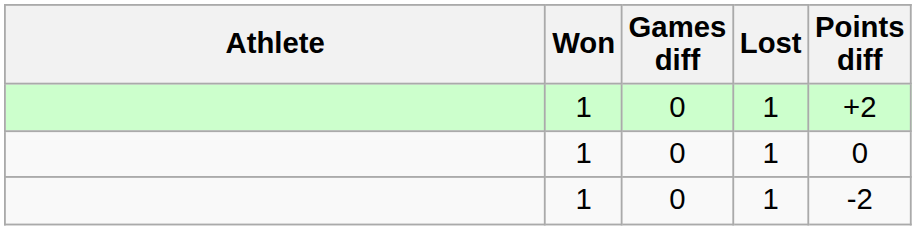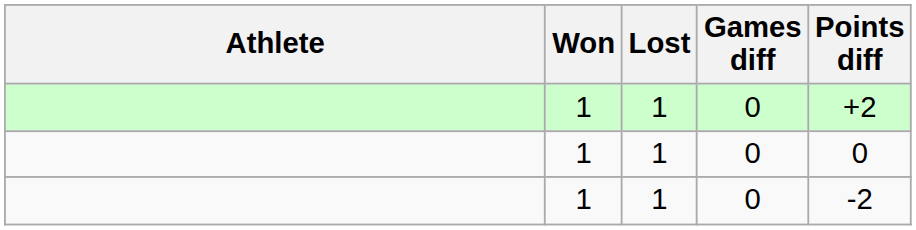columns swapped: (771, 44) <-> (677, 44)
